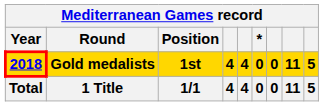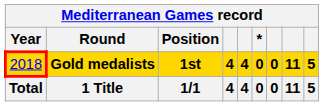(26, 64) bold -> (26, 64) normal
